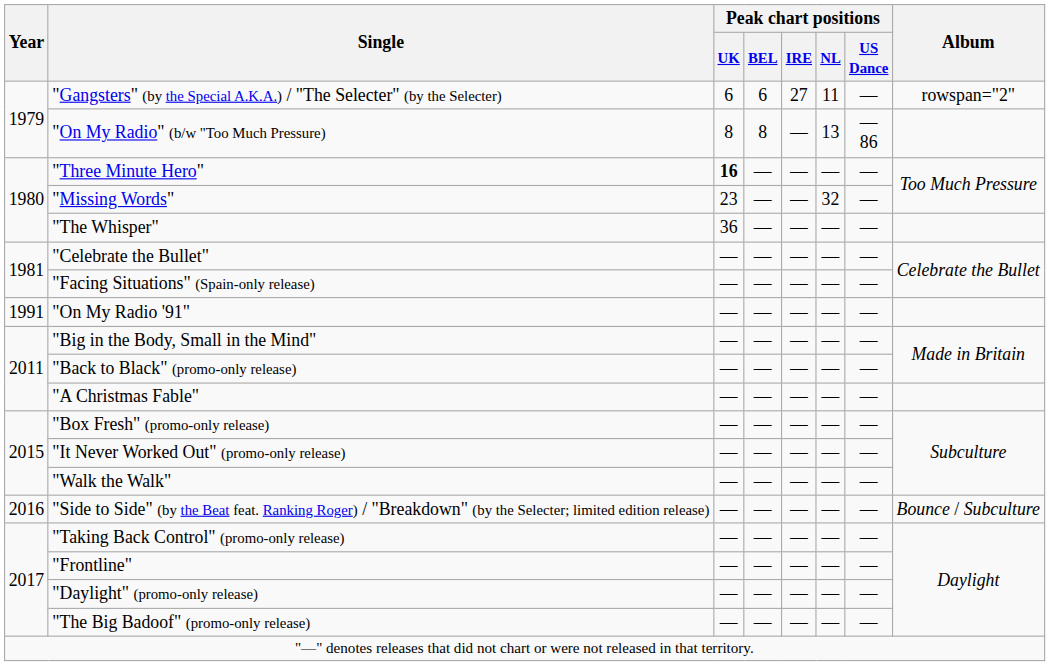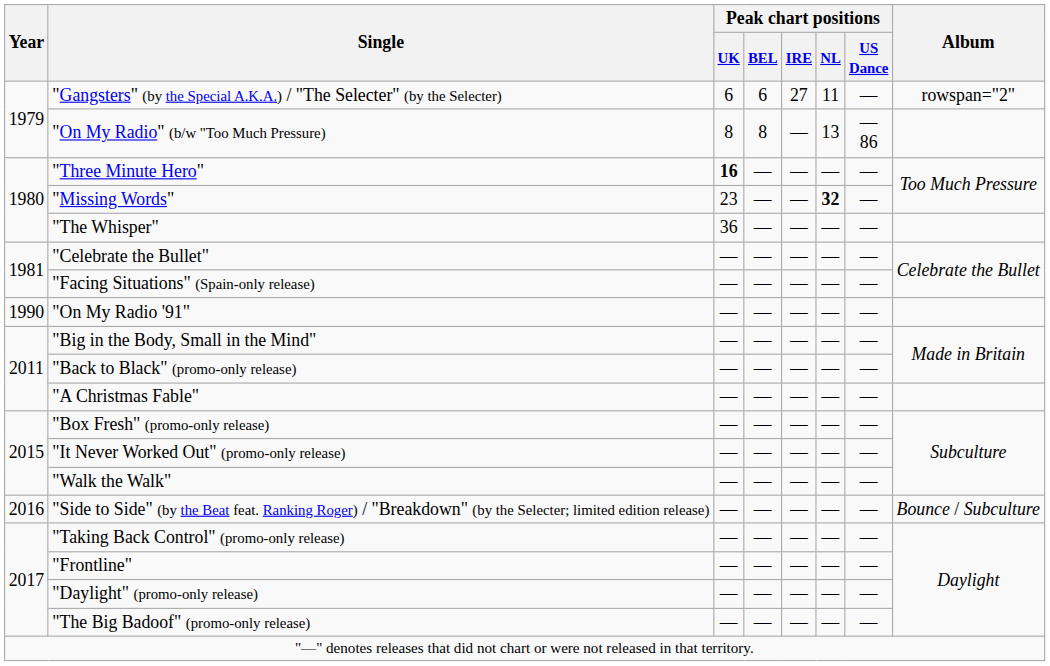(830, 199) normal -> (830, 199) bold
(26, 312) 1991 -> (26, 312) 1990
